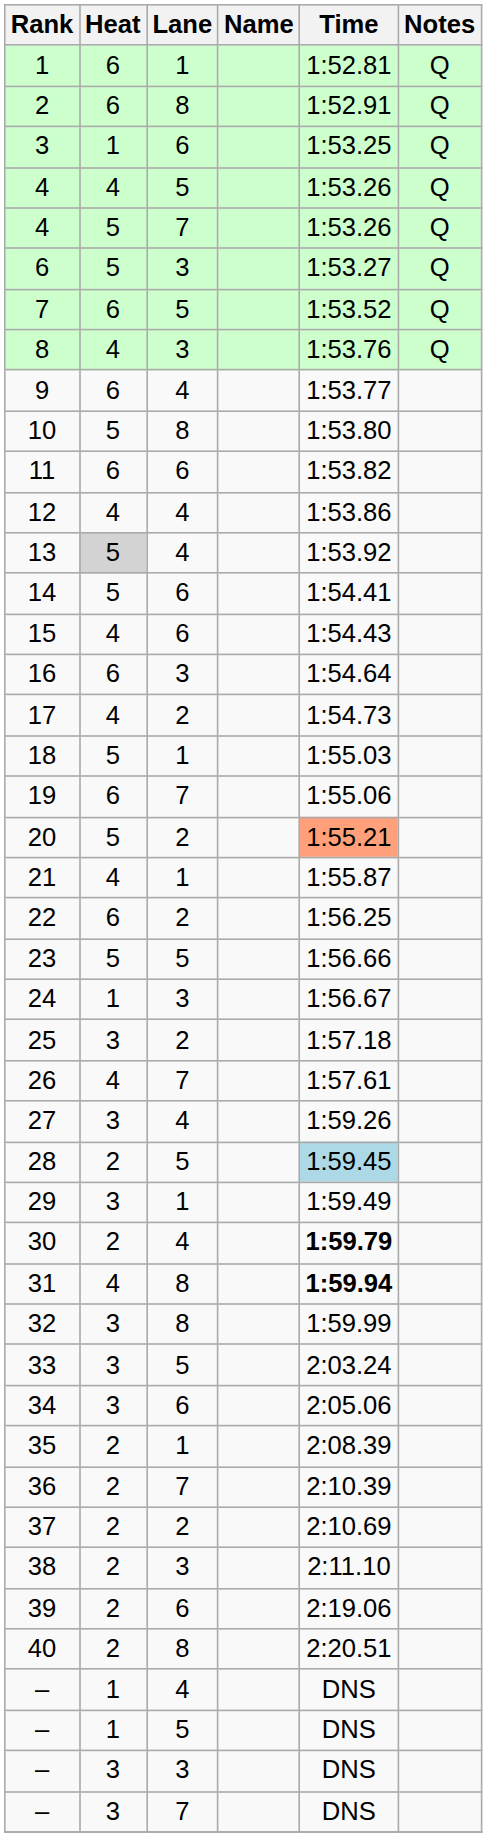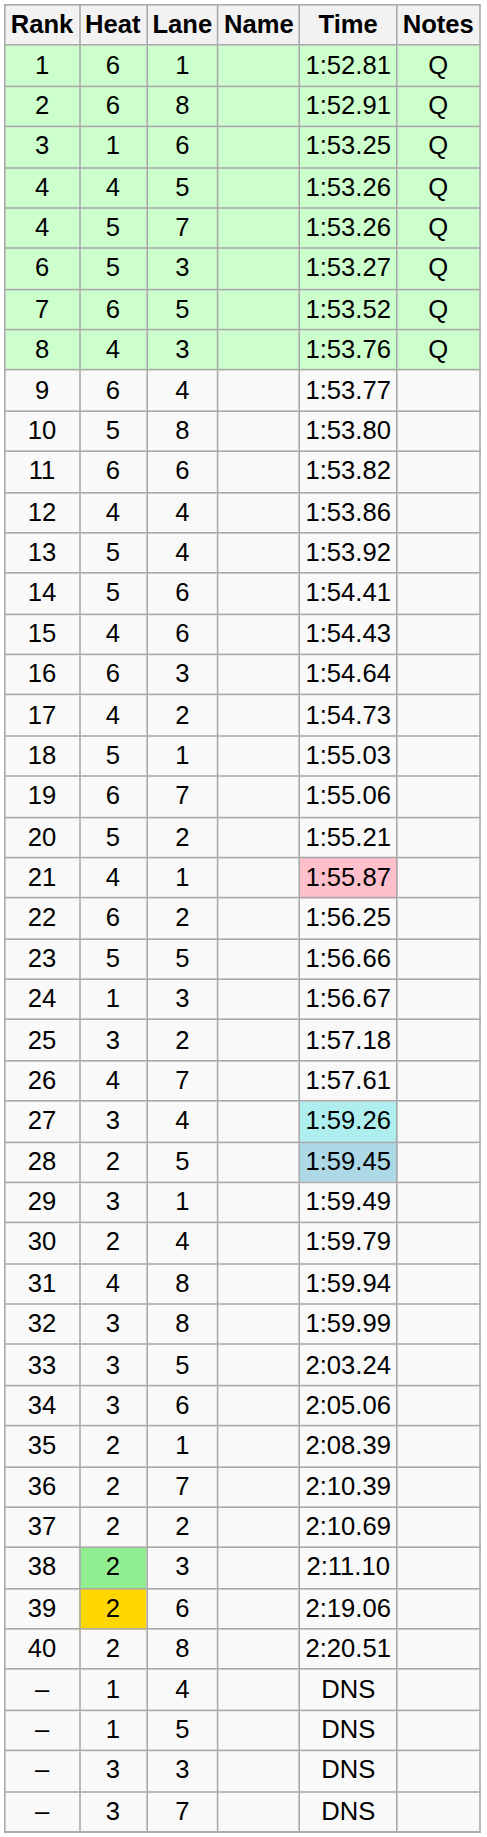(113, 552) lightgrey background -> (113, 552) no background
(349, 836) lightsalmon background -> (348, 836) no background
(349, 877) no background -> (348, 877) pink background
(349, 1120) no background -> (348, 1120) paleturquoise background
(349, 1242) bold -> (348, 1242) normal
(349, 1283) bold -> (348, 1283) normal
(113, 1567) no background -> (113, 1567) lightgreen background
(113, 1608) no background -> (113, 1608) gold background
